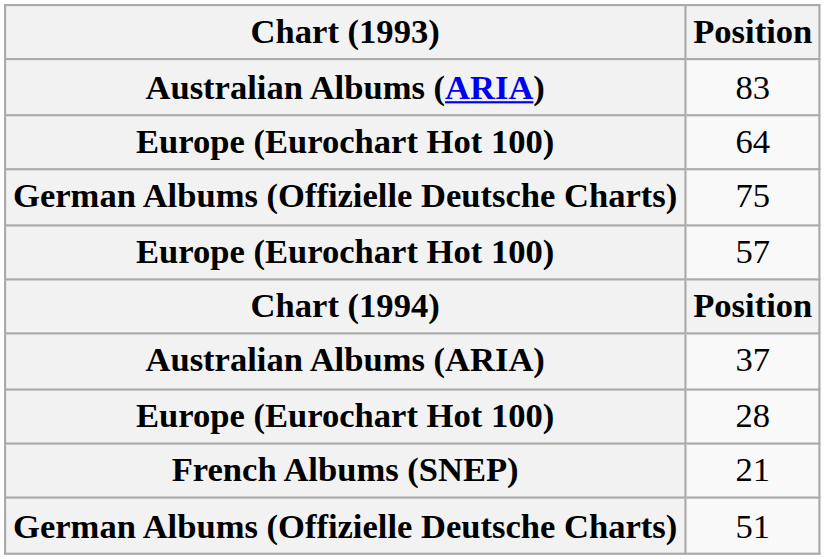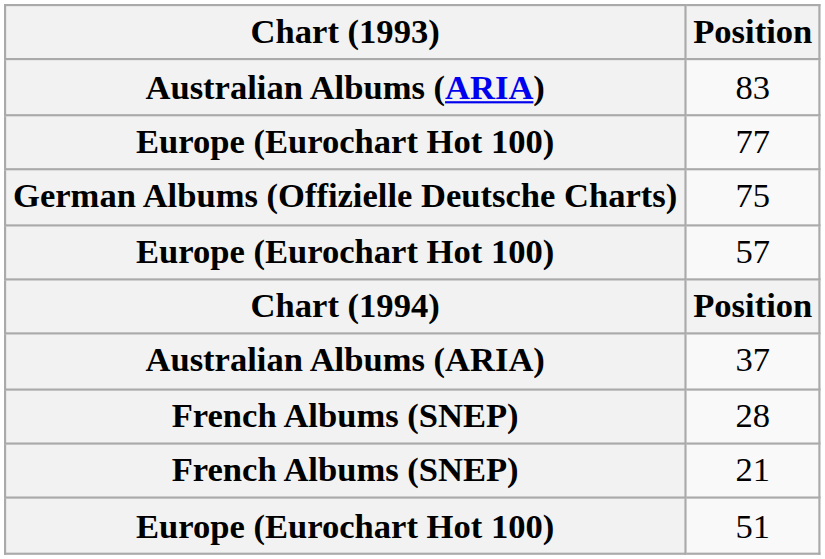(753, 141) 64 -> (753, 141) 77
(345, 415) Europe (Eurochart Hot 100) -> (345, 415) French Albums (SNEP)
(345, 525) German Albums (Offizielle Deutsche Charts) -> (345, 525) Europe (Eurochart Hot 100)
